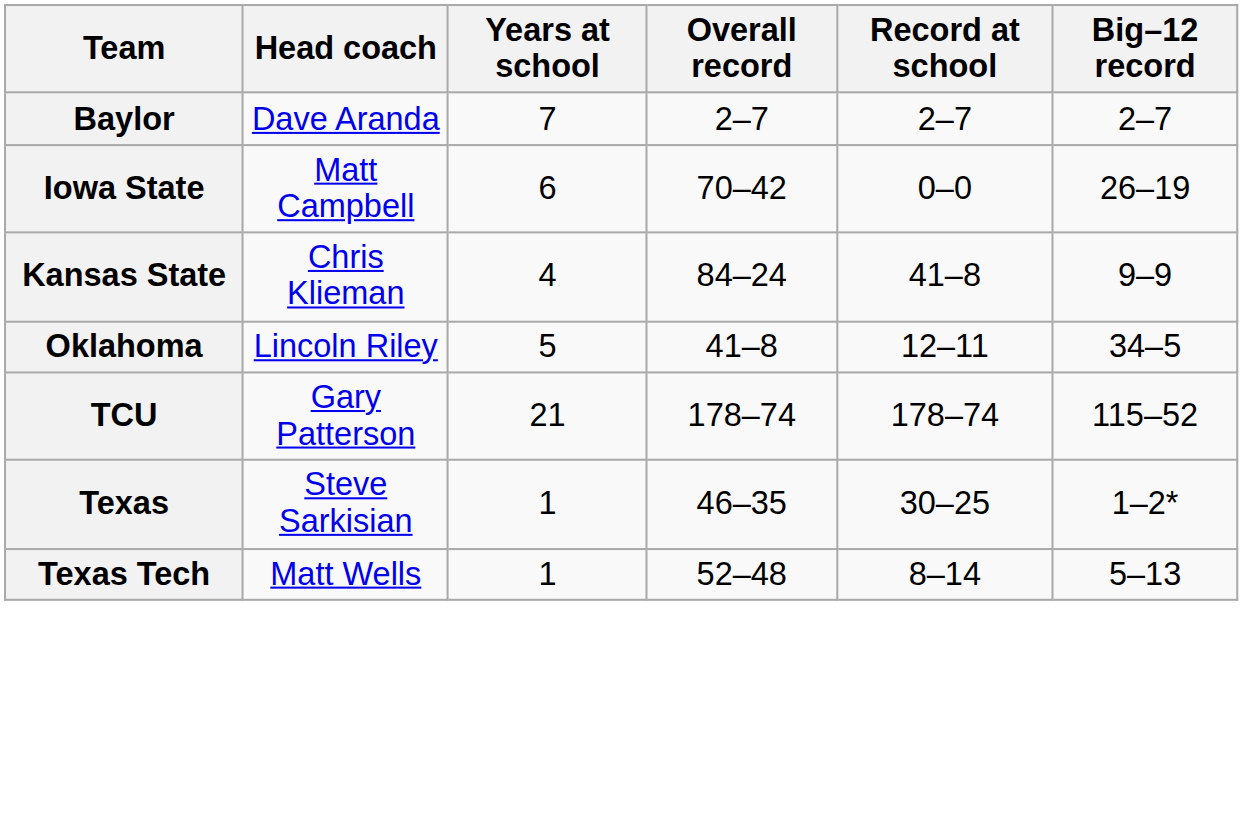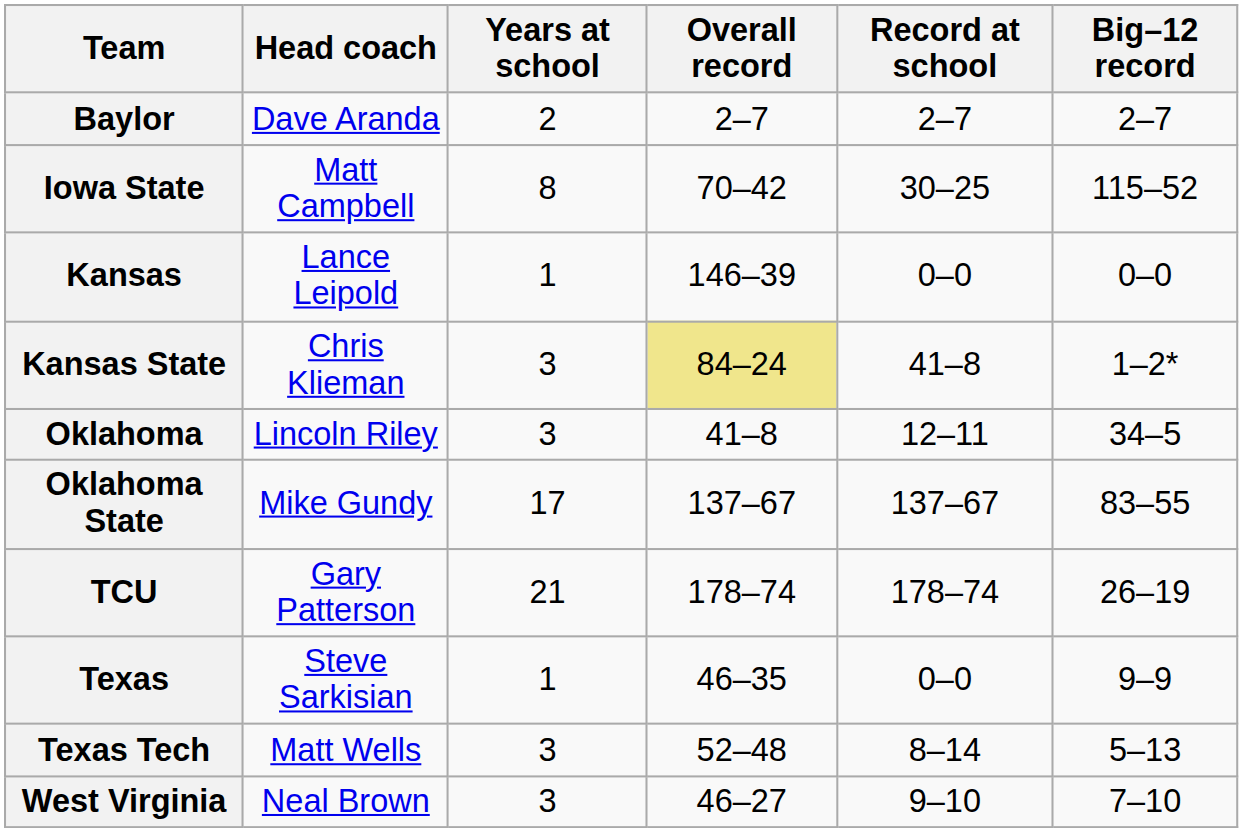(548, 118) 7 -> (548, 118) 2
(548, 188) 6 -> (548, 188) 8
(945, 188) 0–0 -> (945, 188) 30–25
(1145, 188) 26–19 -> (1145, 188) 115–52
+ row: (124, 276)
(548, 276) 4 -> (548, 364) 3
(742, 276) no background -> (742, 364) khaki background
(1145, 276) 9–9 -> (1145, 364) 1–2*
(548, 345) 5 -> (548, 433) 3
+ row: (124, 503)
(1145, 415) 115–52 -> (1145, 591) 26–19
(945, 503) 30–25 -> (945, 679) 0–0
(1145, 503) 1–2* -> (1145, 679) 9–9
(548, 573) 1 -> (548, 749) 3
+ row: (124, 801)
